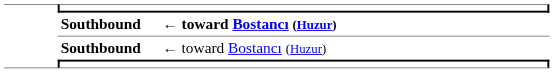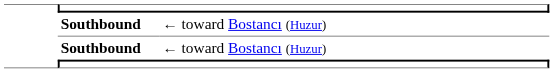(250, 24) bold -> (244, 24) normal
